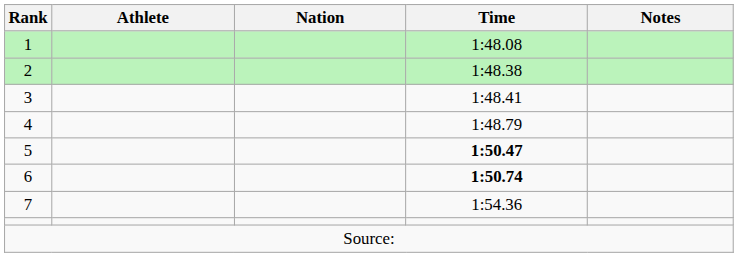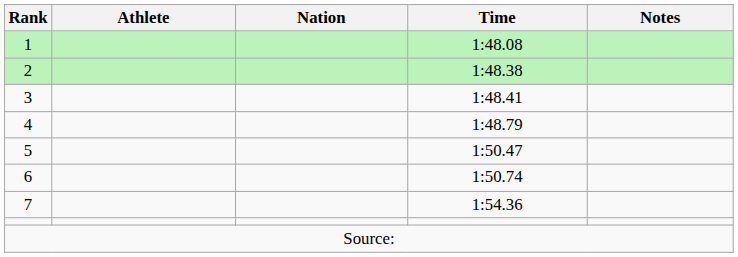(497, 151) bold -> (497, 151) normal
(497, 177) bold -> (497, 177) normal
